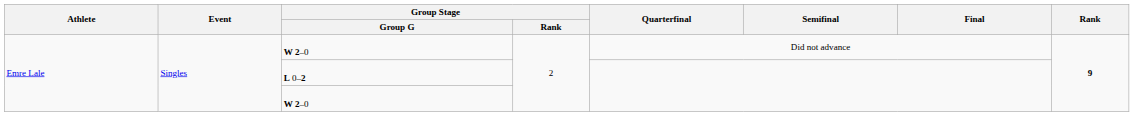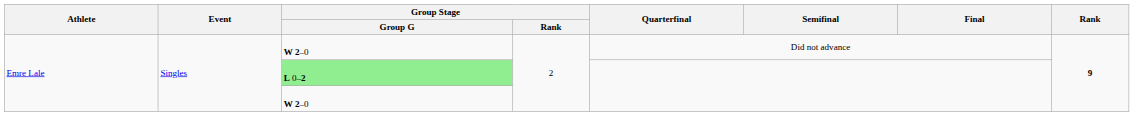(295, 78) no background -> (295, 78) lightgreen background
